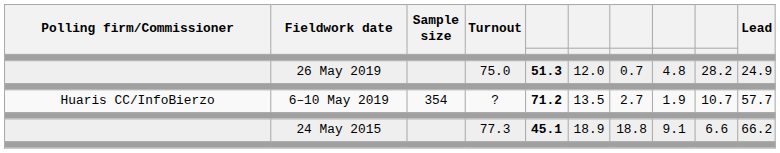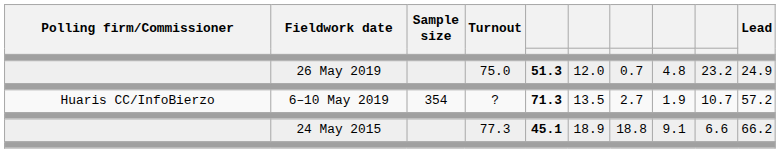(717, 72) 28.2 -> (717, 72) 23.2
(546, 101) 71.2 -> (546, 101) 71.3
(757, 101) 57.7 -> (757, 101) 57.2
